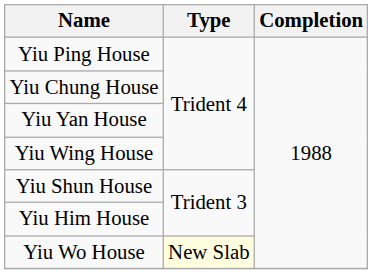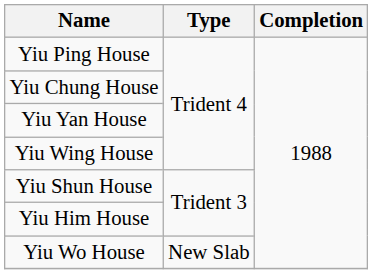(209, 251) lightyellow background -> (209, 251) no background
